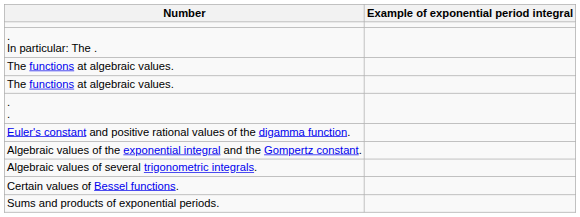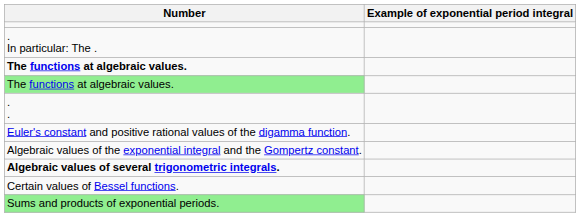(90, 66) normal -> (97, 66) bold
(90, 84) no background -> (90, 84) lightgreen background
(132, 168) normal -> (143, 168) bold
(113, 203) no background -> (113, 203) lightgreen background
